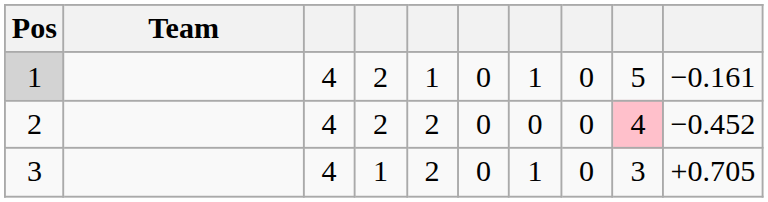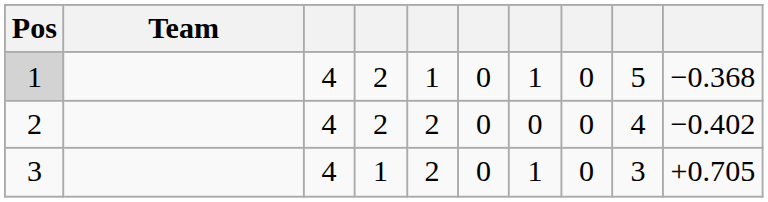(713, 76) −0.161 -> (713, 76) −0.368
(638, 123) pink background -> (638, 123) no background
(713, 123) −0.452 -> (713, 123) −0.402
